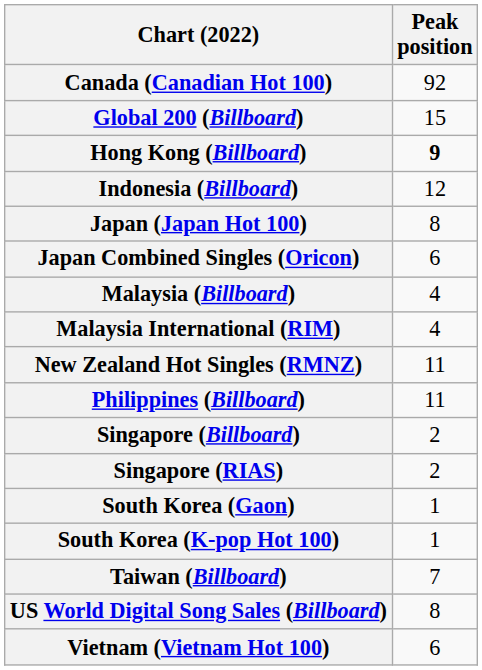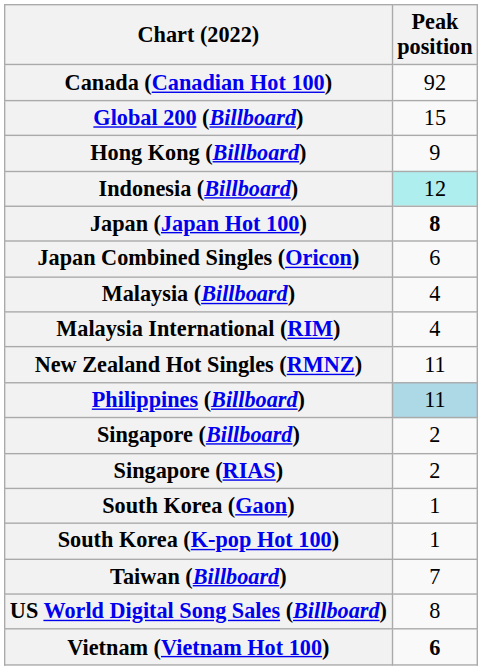(435, 152) bold -> (435, 152) normal
(435, 188) no background -> (435, 188) paleturquoise background
(435, 223) normal -> (435, 223) bold
(435, 399) no background -> (435, 399) lightblue background
(435, 646) normal -> (435, 646) bold
